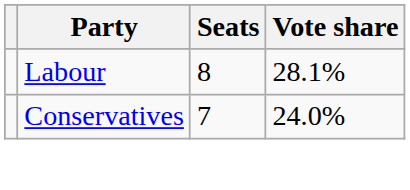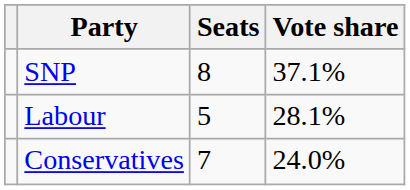+ row: (50, 71)
(204, 71) 8 -> (204, 116) 5
